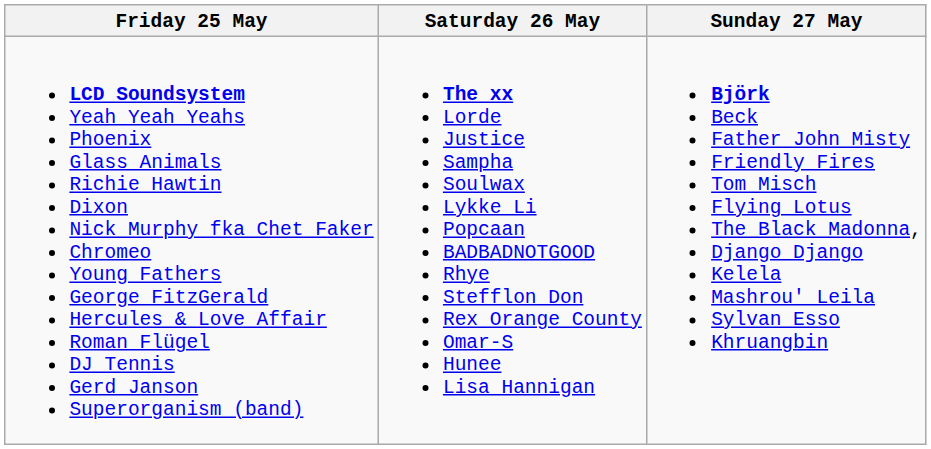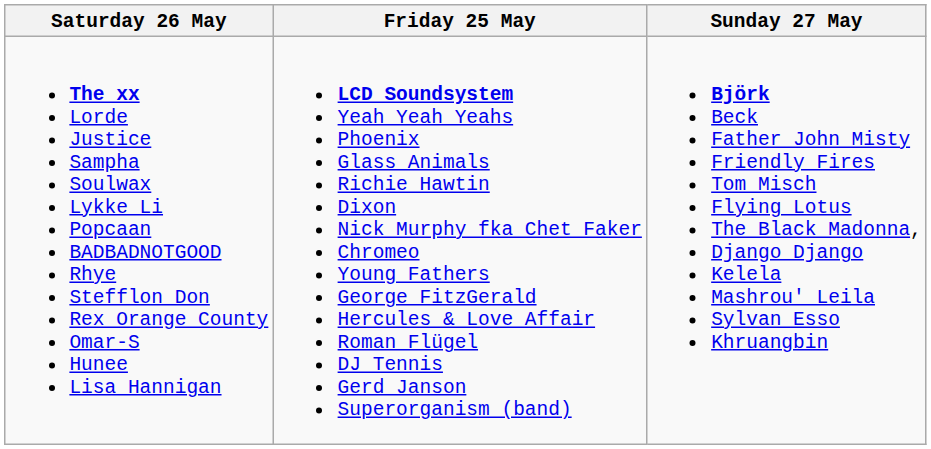columns swapped: (192, 21) <-> (512, 21)
